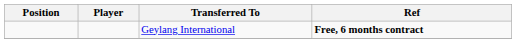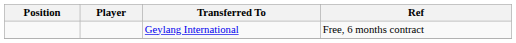(369, 30) bold -> (373, 30) normal
